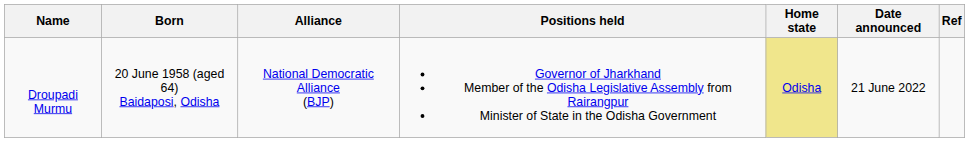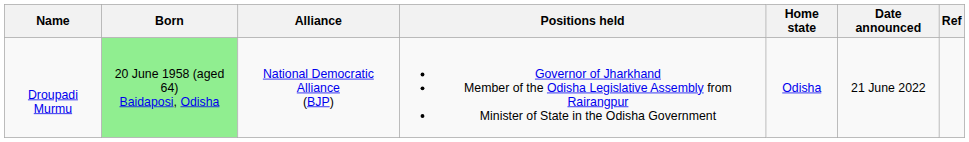(169, 87) no background -> (169, 87) lightgreen background
(802, 87) khaki background -> (802, 87) no background
